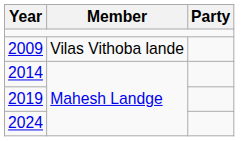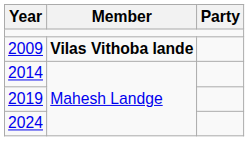(117, 49) normal -> (122, 49) bold
